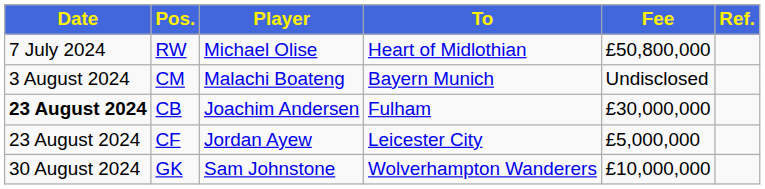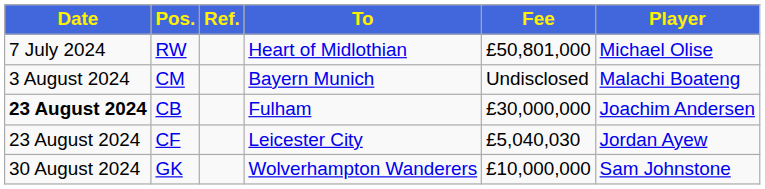columns swapped: (282, 19) <-> (737, 19)
(658, 49) £50,800,000 -> (538, 49) £50,801,000
(653, 139) £5,000,000 -> (533, 139) £5,040,030
